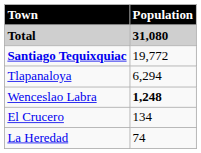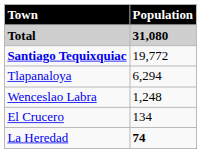(147, 96) bold -> (147, 96) normal
(139, 138) normal -> (139, 138) bold
